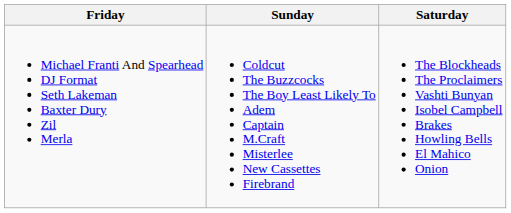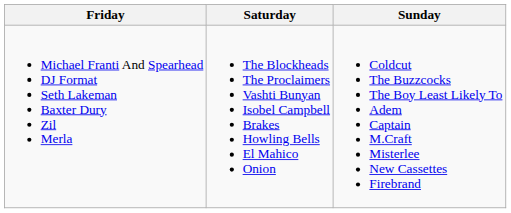columns swapped: (442, 15) <-> (293, 15)
